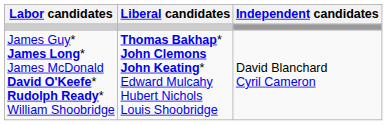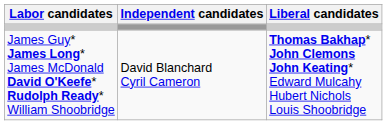columns swapped: (175, 14) <-> (307, 14)
